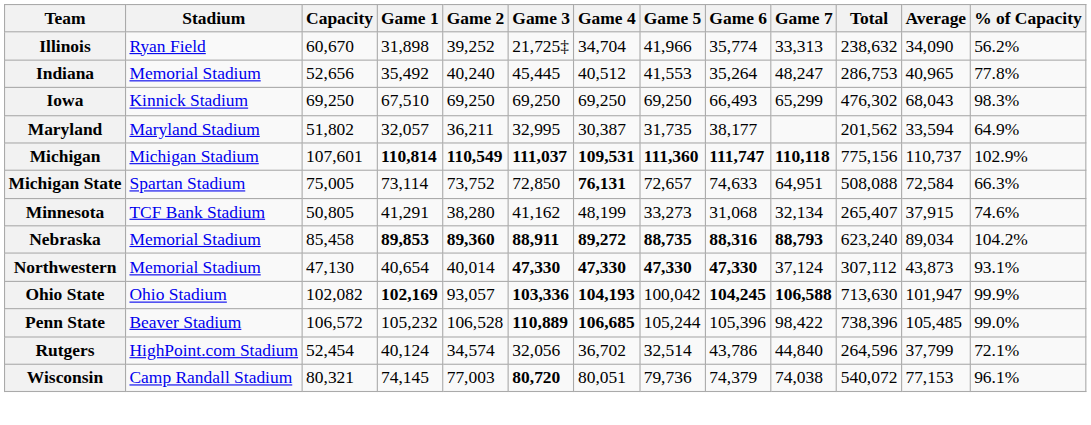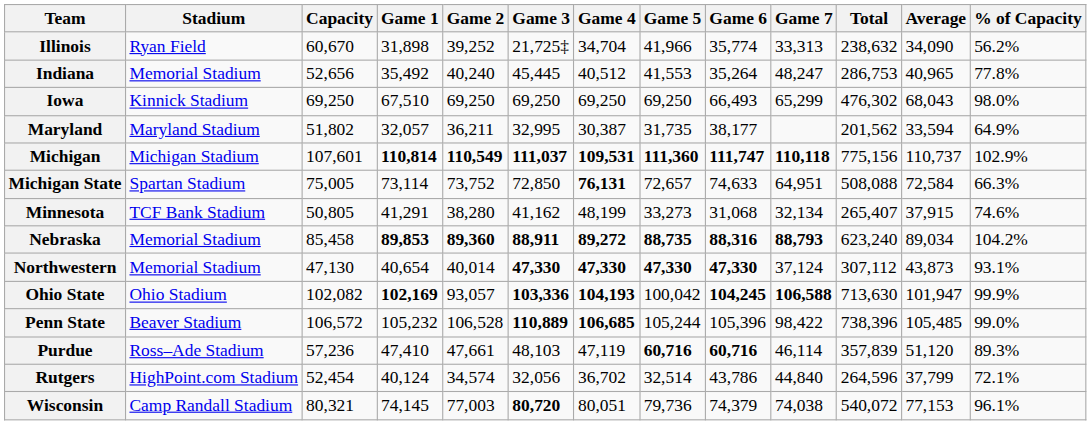(997, 101) 98.3% -> (997, 101) 98.0%
+ row: (65, 350)
